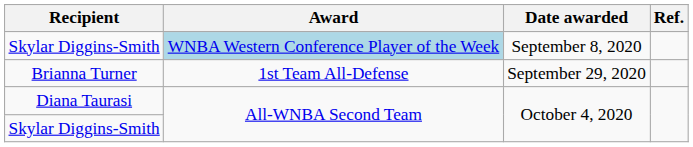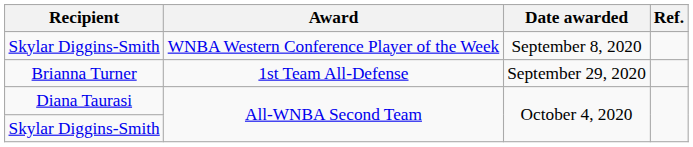(333, 45) lightblue background -> (333, 45) no background
